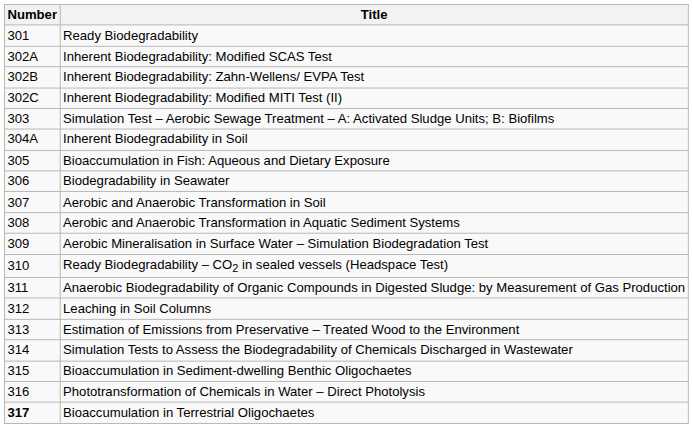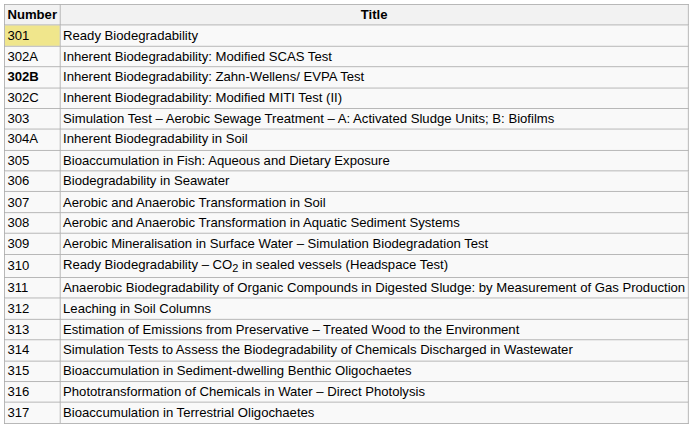(18, 35) no background -> (18, 35) khaki background
(23, 77) normal -> (23, 77) bold
(18, 412) bold -> (18, 412) normal
